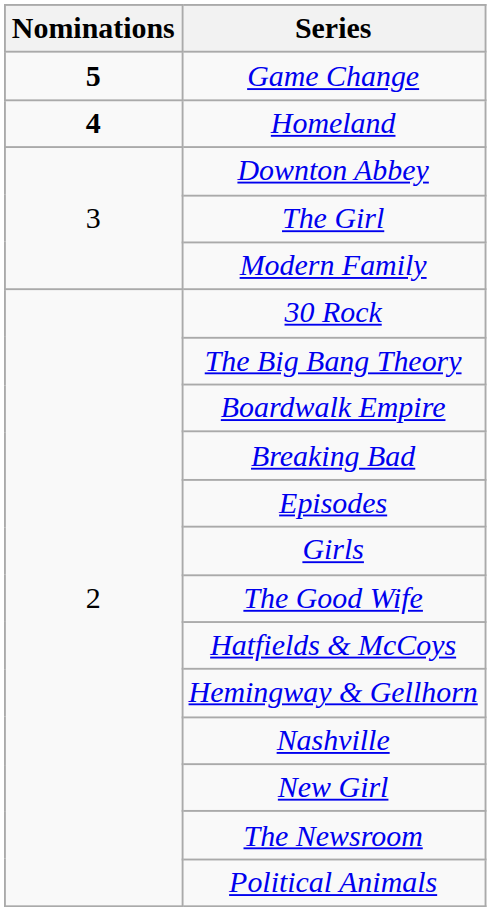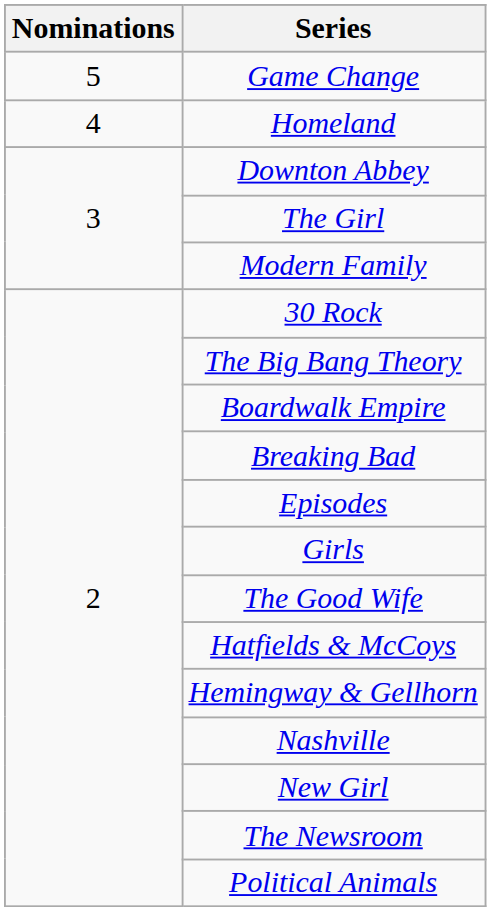(93, 75) bold -> (93, 75) normal
(93, 123) bold -> (93, 123) normal
